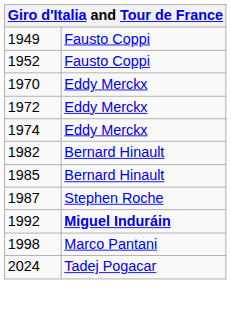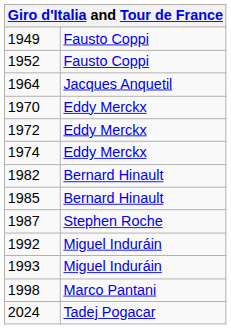+ row: (24, 84)
(118, 221) bold -> (113, 244) normal
+ row: (24, 267)
